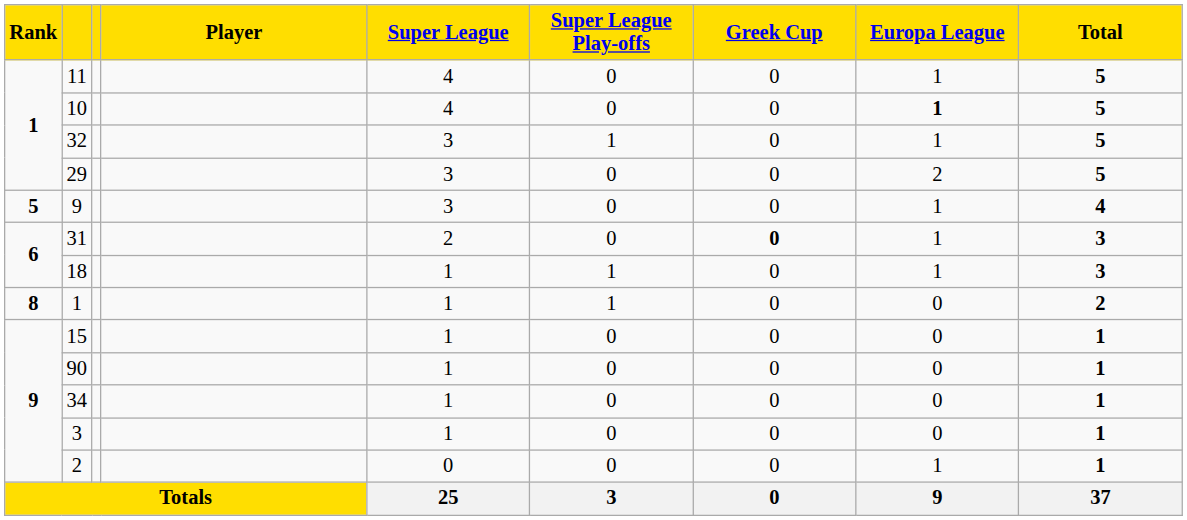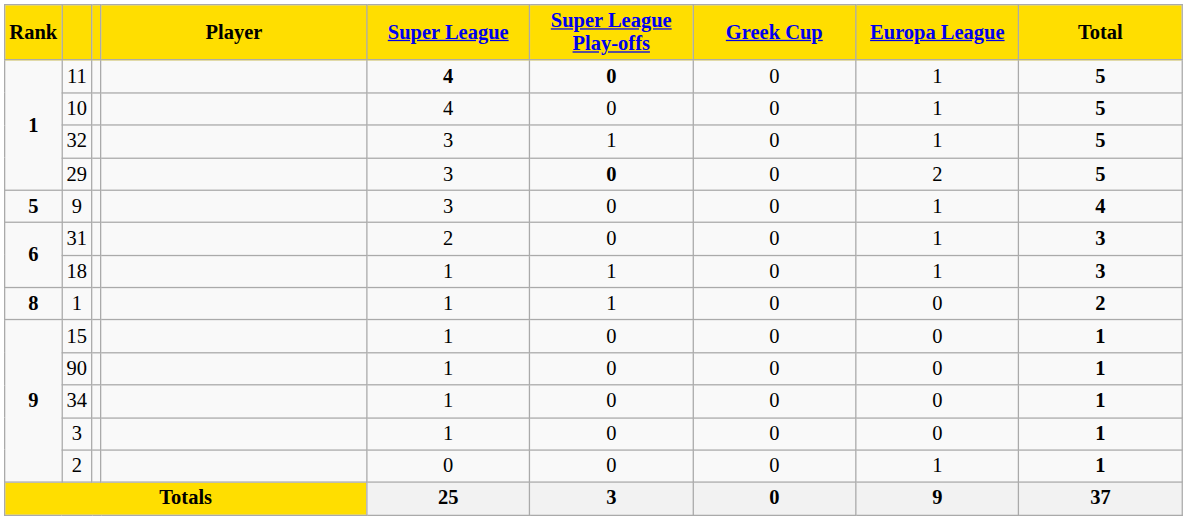(448, 76) normal -> (448, 76) bold
(611, 76) normal -> (611, 76) bold
(937, 108) bold -> (937, 108) normal
(611, 173) normal -> (611, 173) bold
(774, 238) bold -> (774, 238) normal
